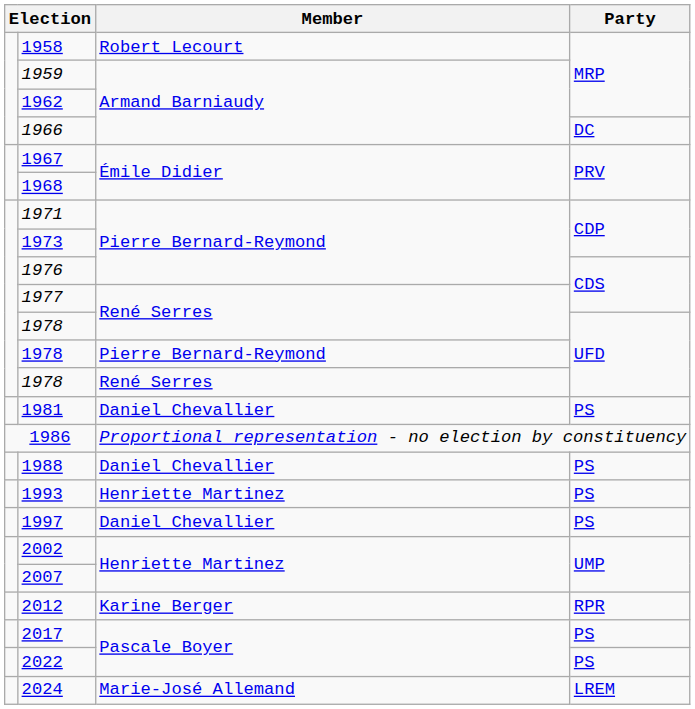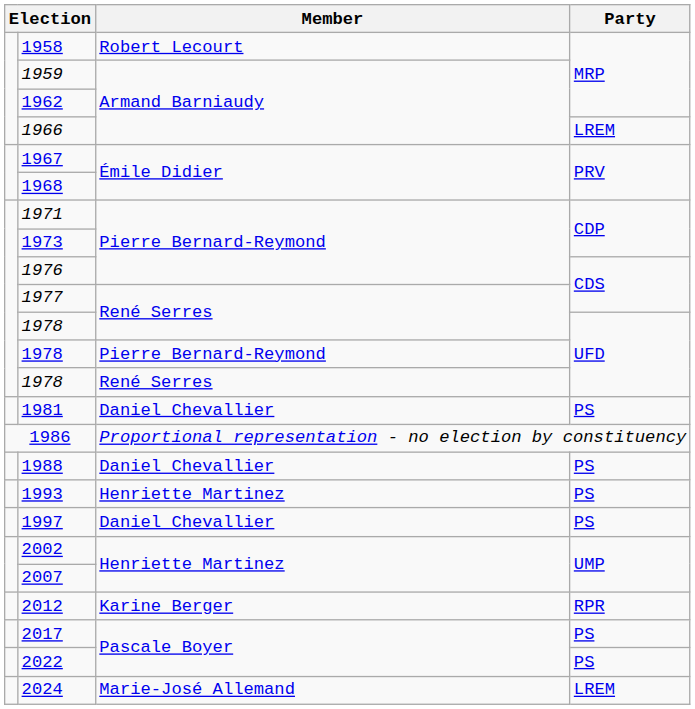(584, 131) DC -> (594, 131) LREM
